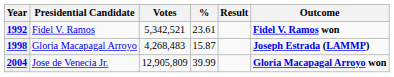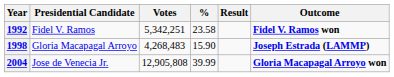(165, 30) 5,342,521 -> (165, 30) 5,342,251
(204, 30) 23.61 -> (204, 30) 23.58
(204, 47) 15.87 -> (204, 47) 15.90
(165, 63) 12,905,809 -> (165, 63) 12,905,808
